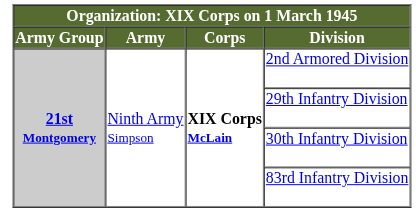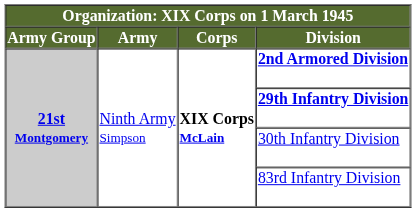(337, 68) normal -> (333, 68) bold
(337, 107) normal -> (333, 107) bold
